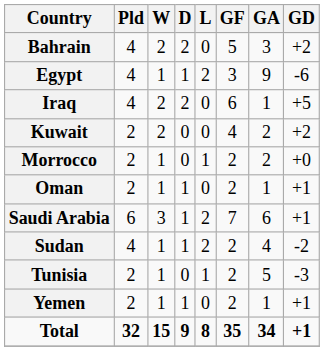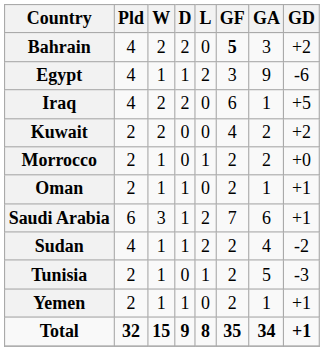(232, 47) normal -> (232, 47) bold
